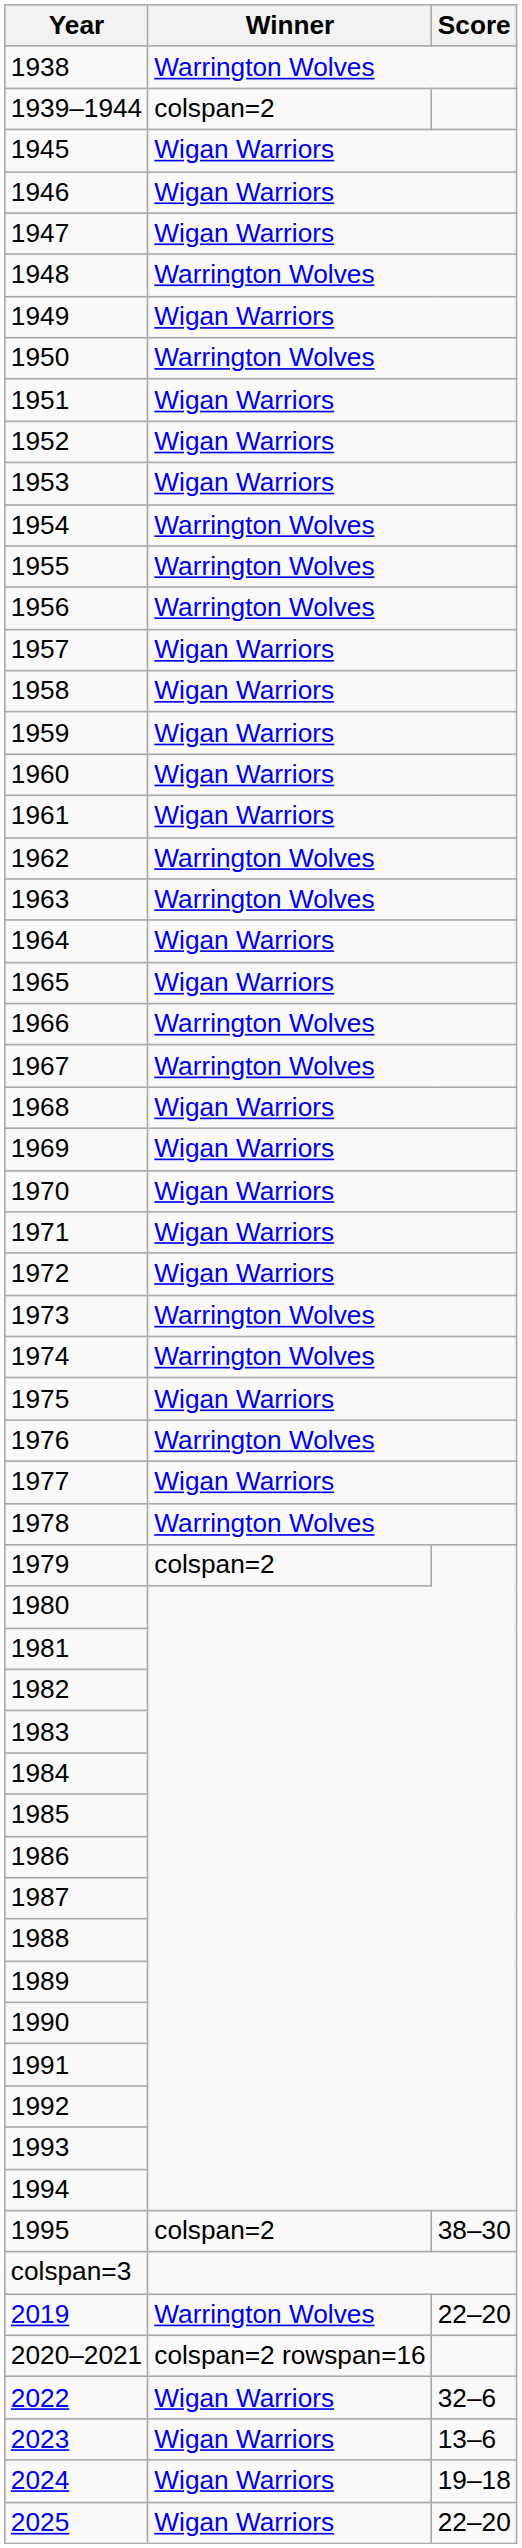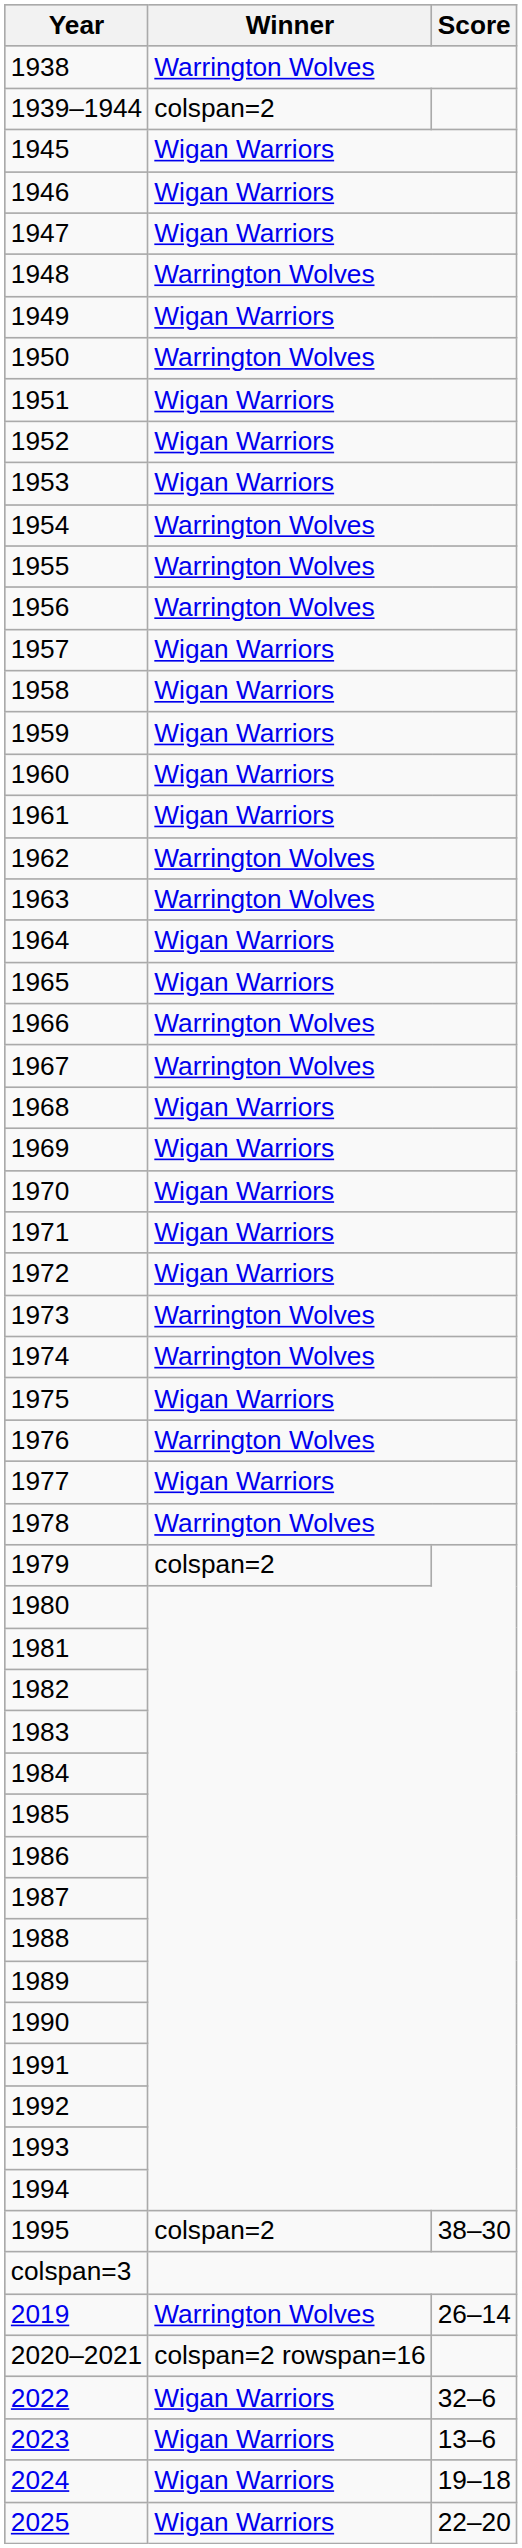(474, 2314) 22–20 -> (474, 2314) 26–14
